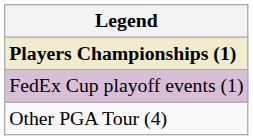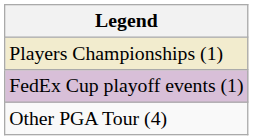(123, 53) bold -> (116, 53) normal
